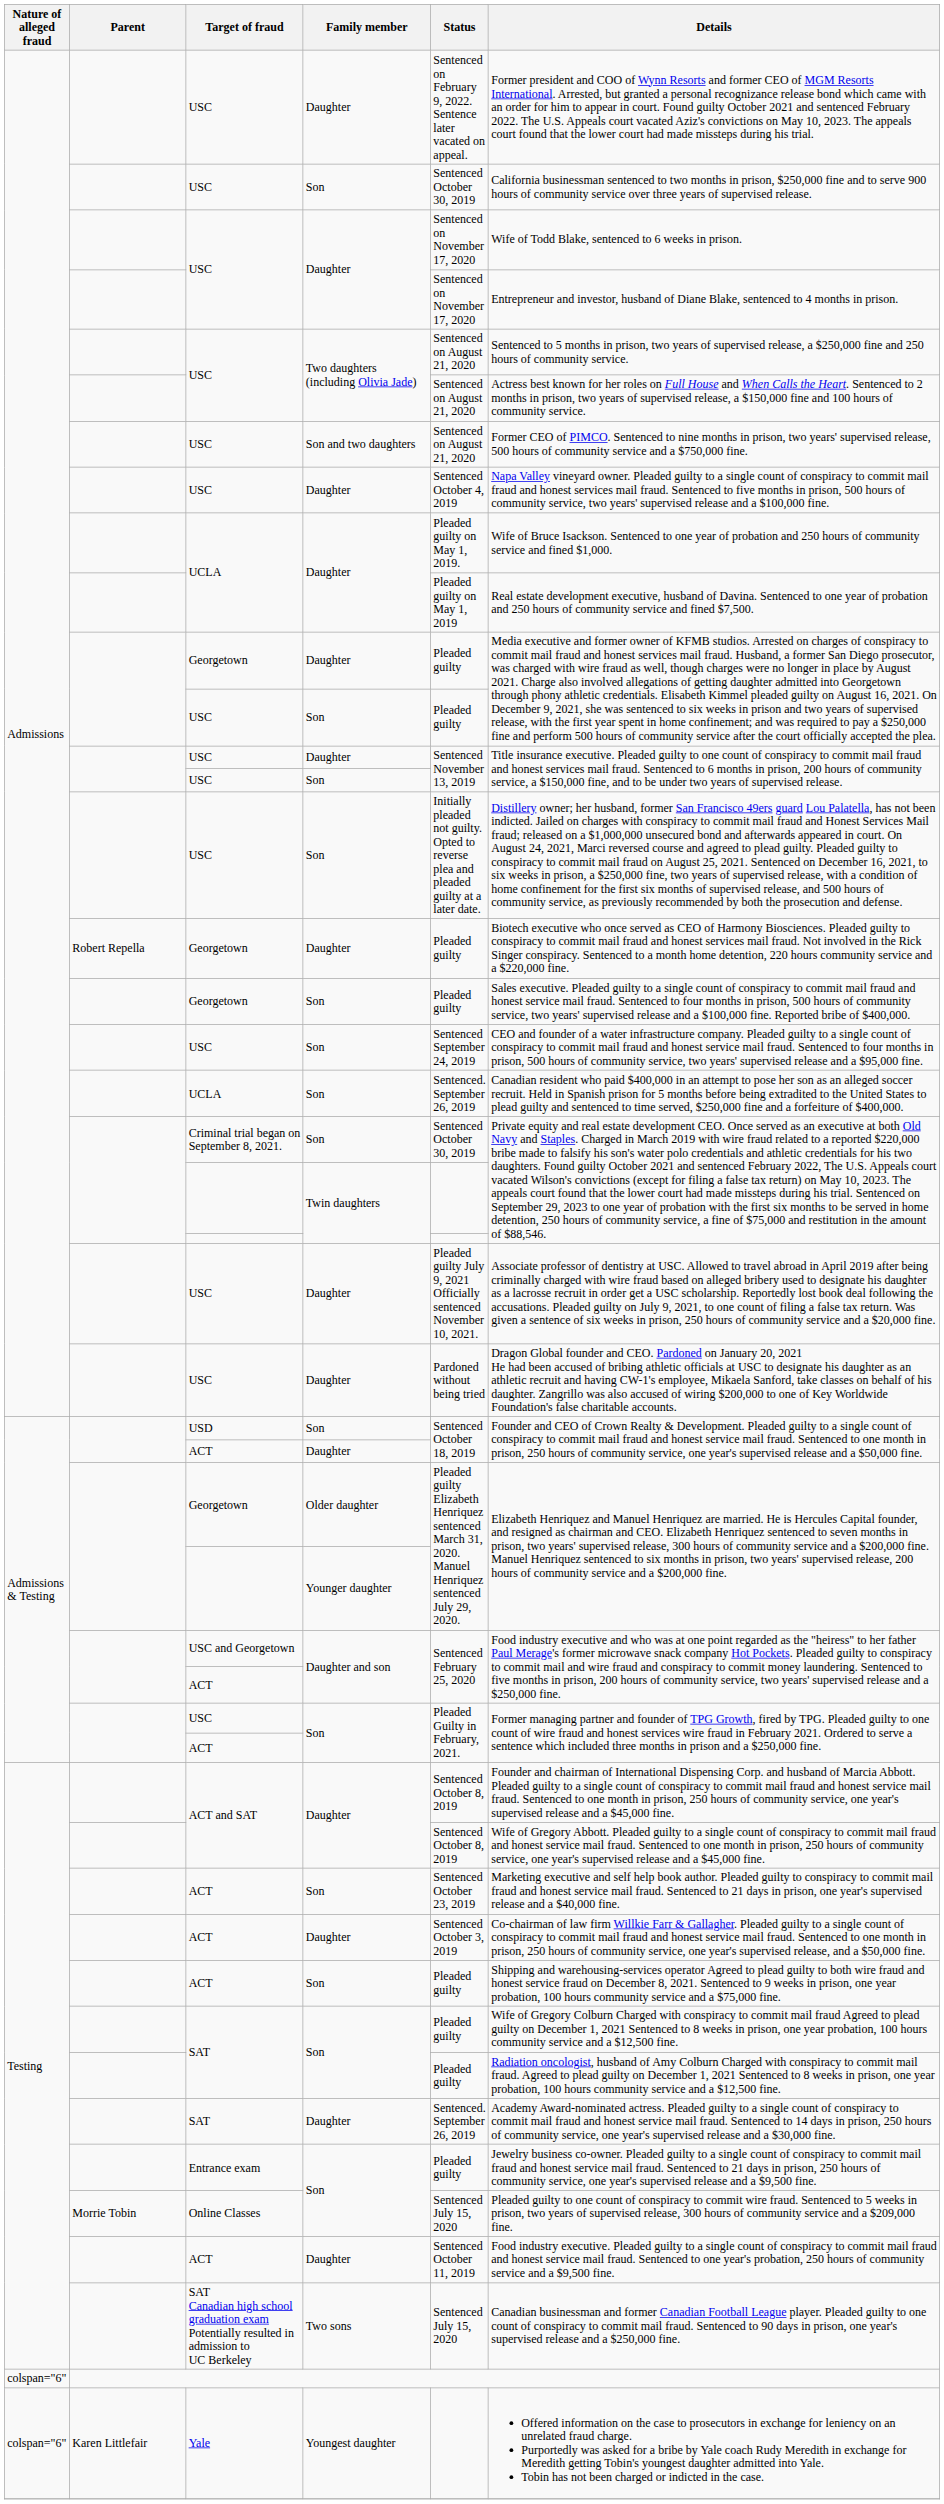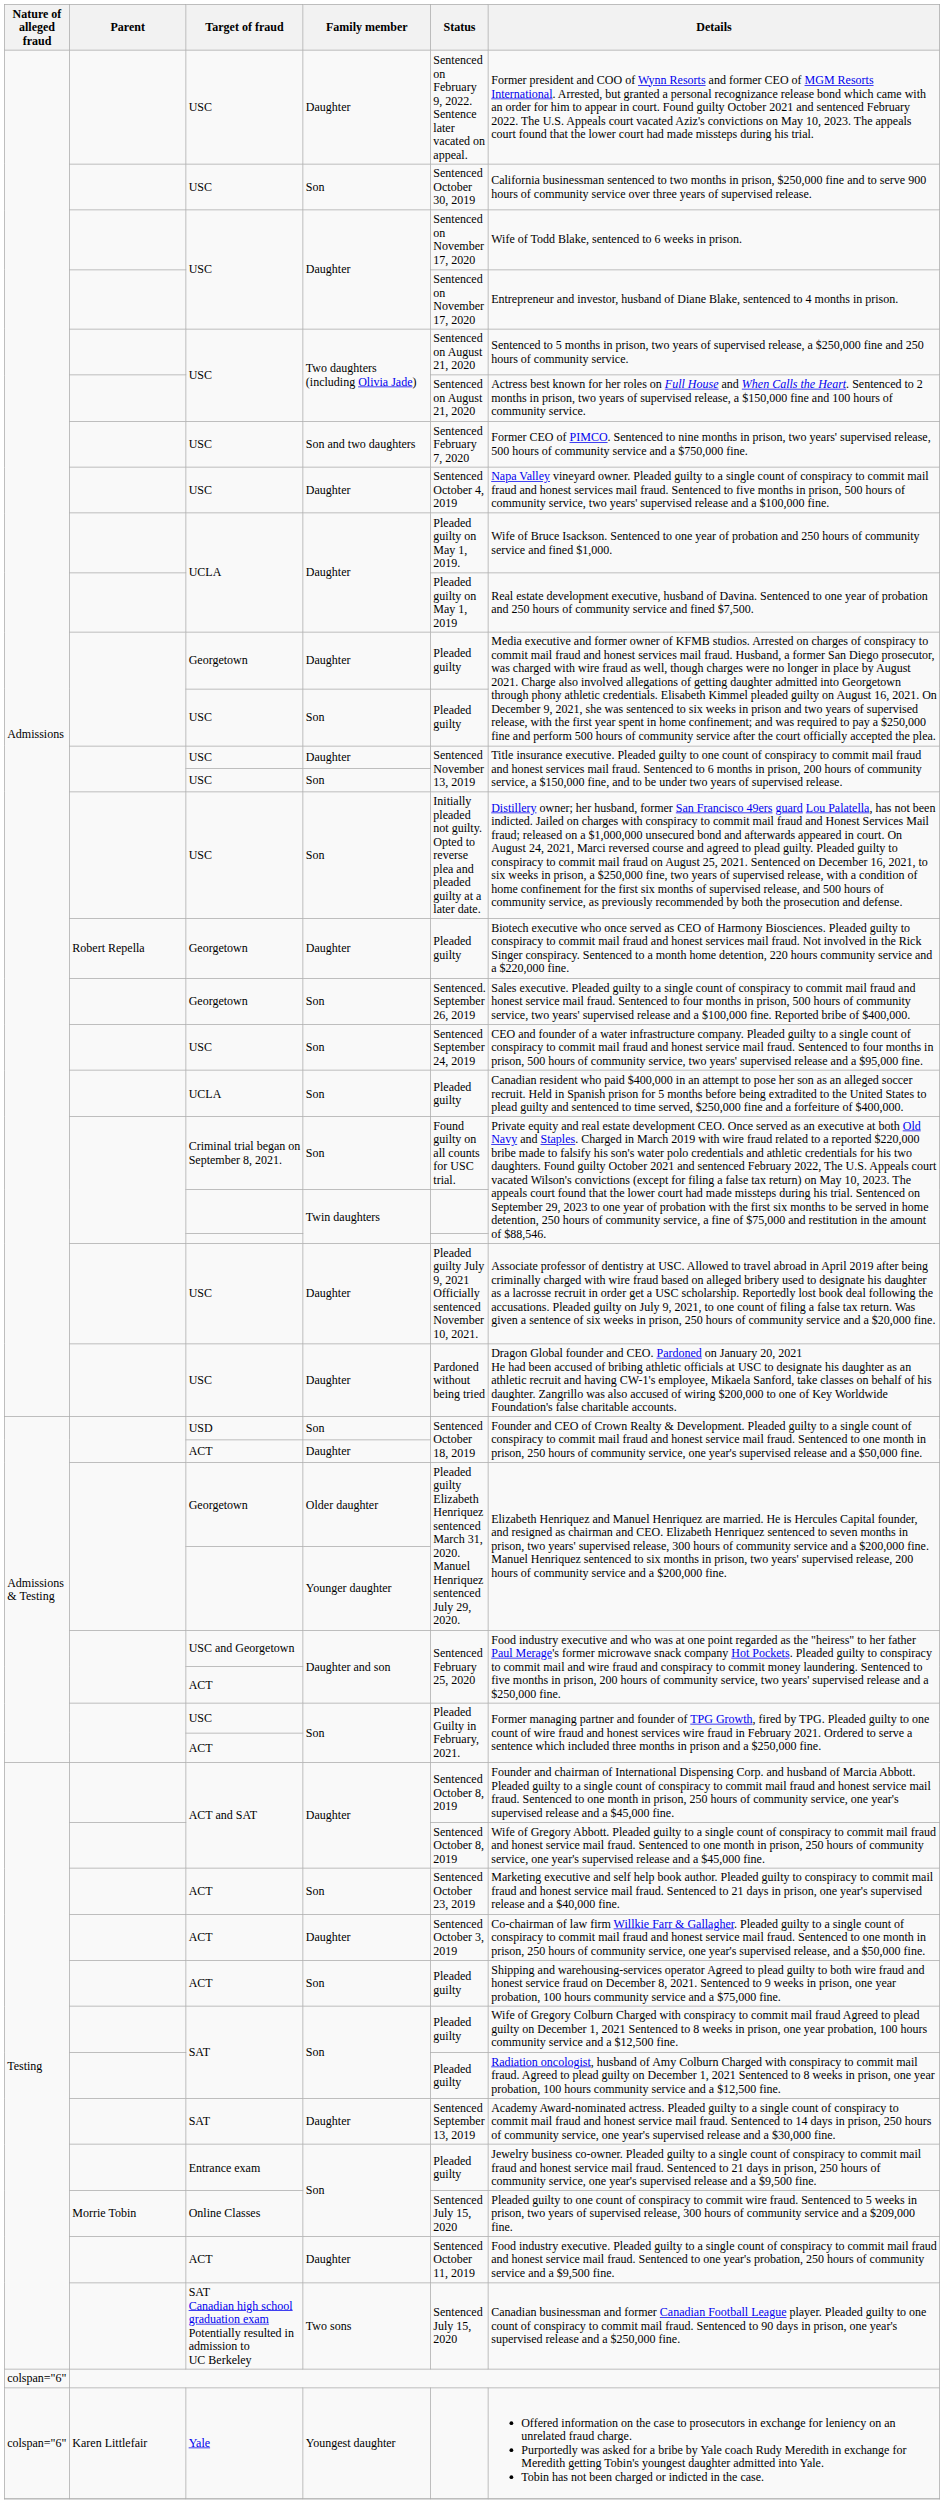(458, 444) Sentenced on August 21, 2020 -> (458, 444) Sentenced February 7, 2020
(452, 1001) Pleaded guilty -> (460, 1001) Sentenced. September 26, 2019
(460, 1093) Sentenced. September 26, 2019 -> (452, 1093) Pleaded guilty
(458, 1139) Sentenced October 30, 2019 -> (457, 1153) Found guilty on all counts for USC trial.
(460, 2121) Sentenced. September 26, 2019 -> (459, 2121) Sentenced September 13, 2019
